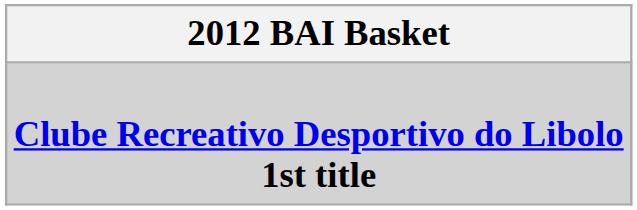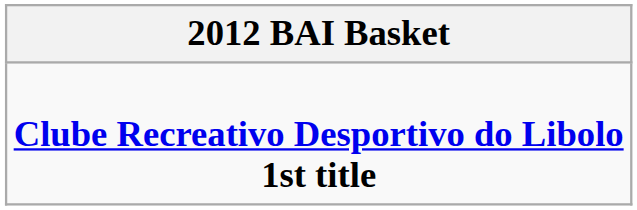(319, 153) lightgrey background -> (319, 153) no background
